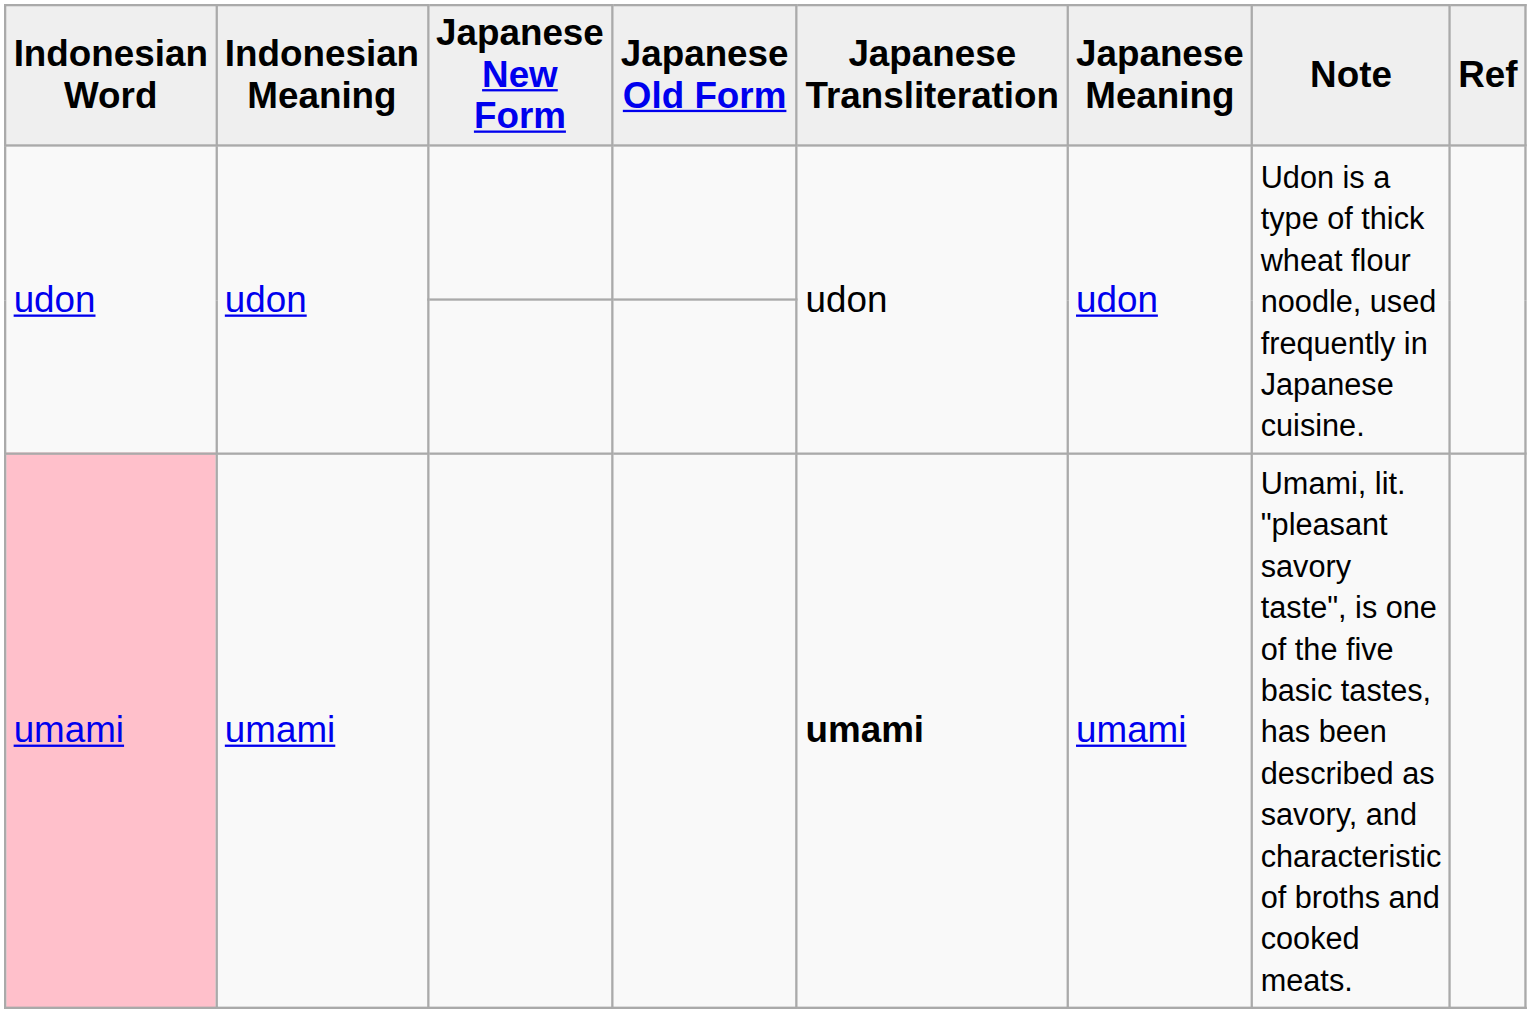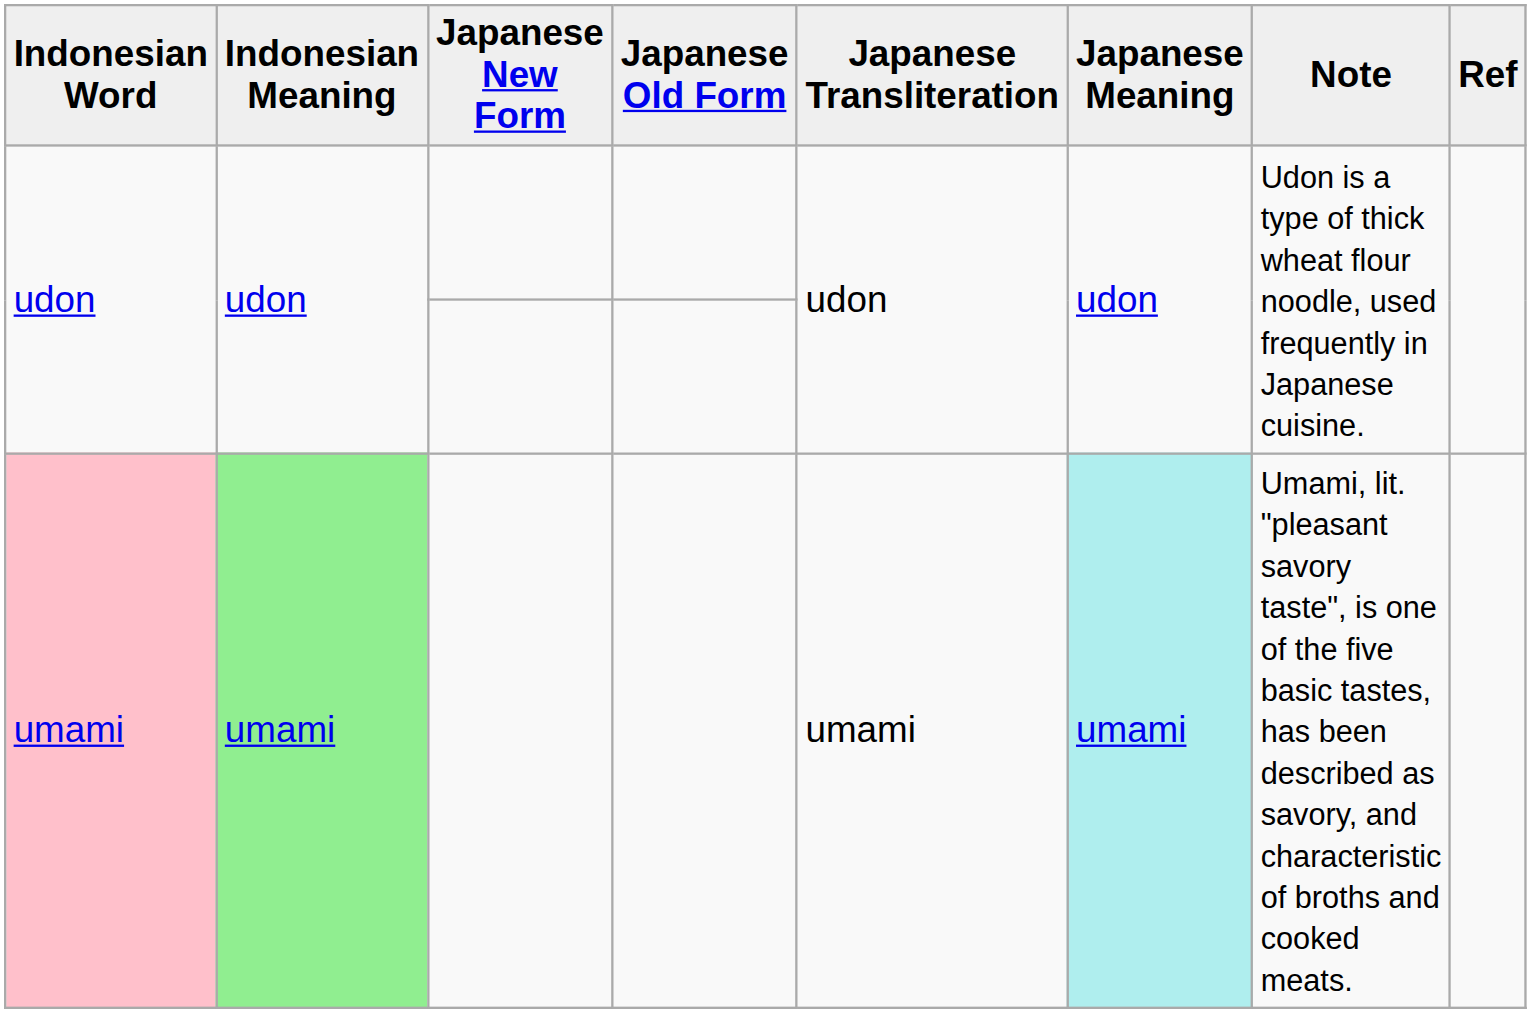(280, 730) no background -> (280, 730) lightgreen background
(865, 730) bold -> (861, 730) normal
(1131, 730) no background -> (1131, 730) paleturquoise background
